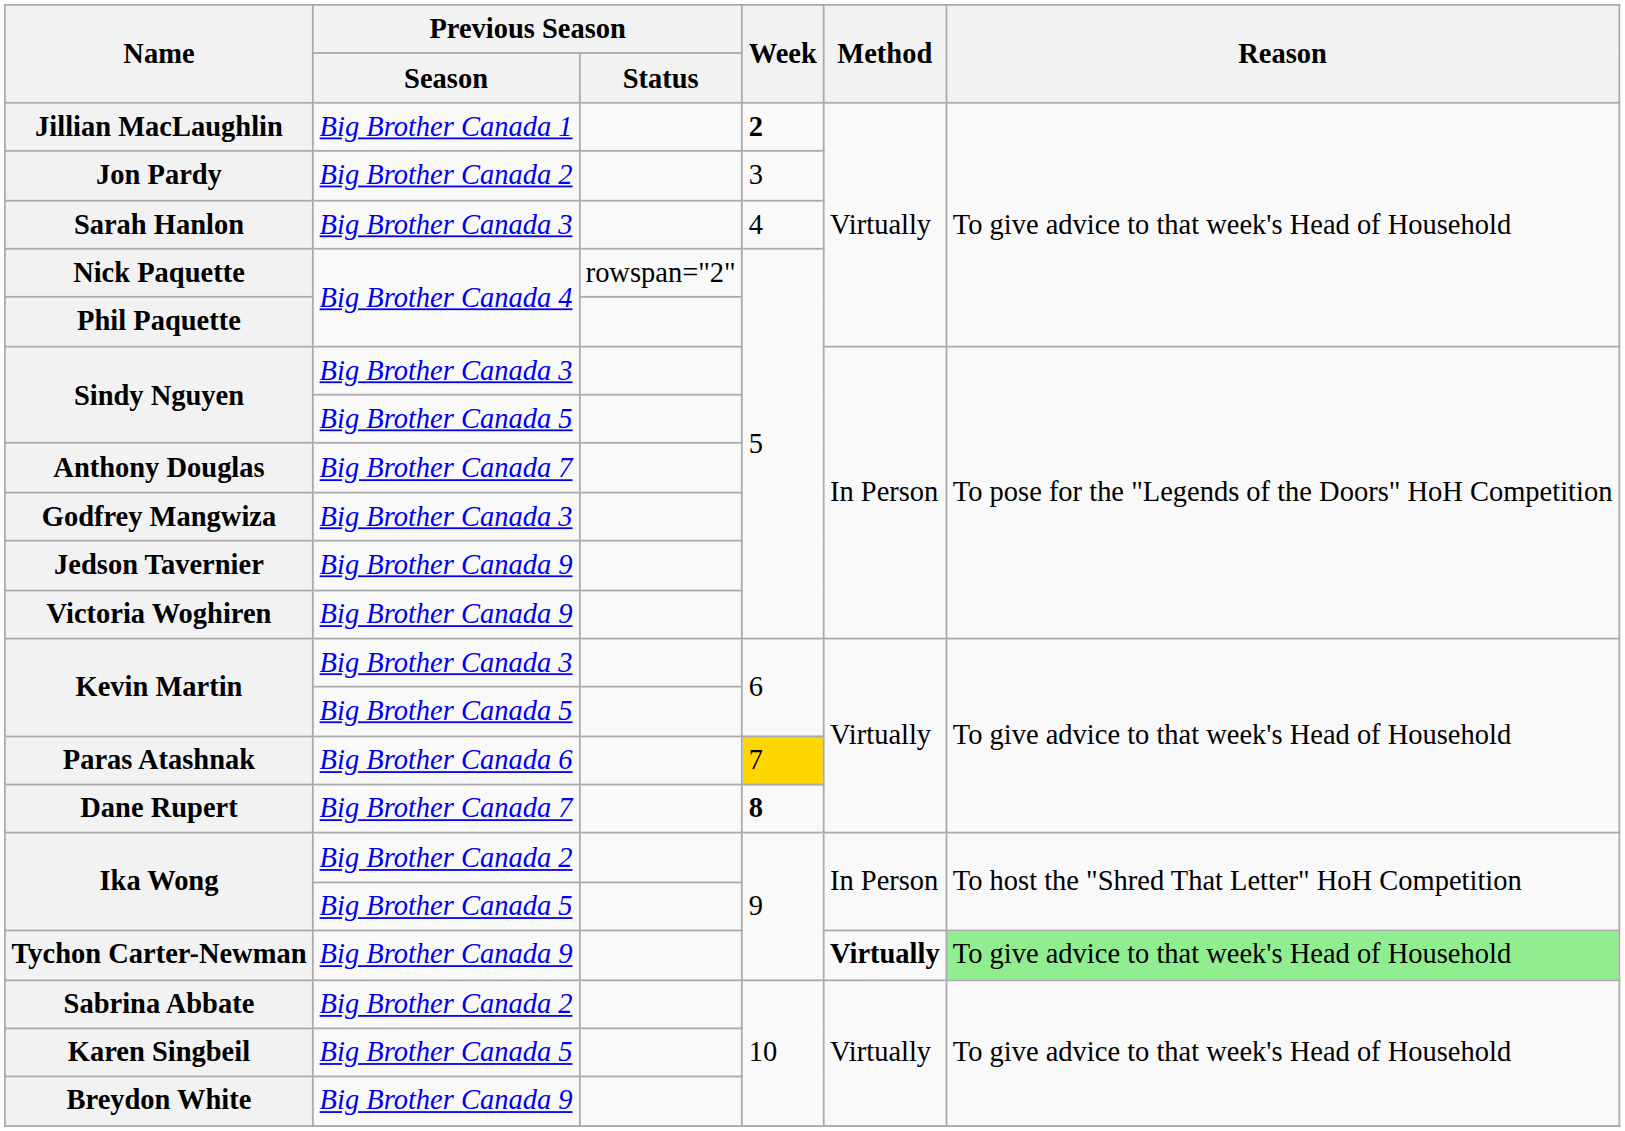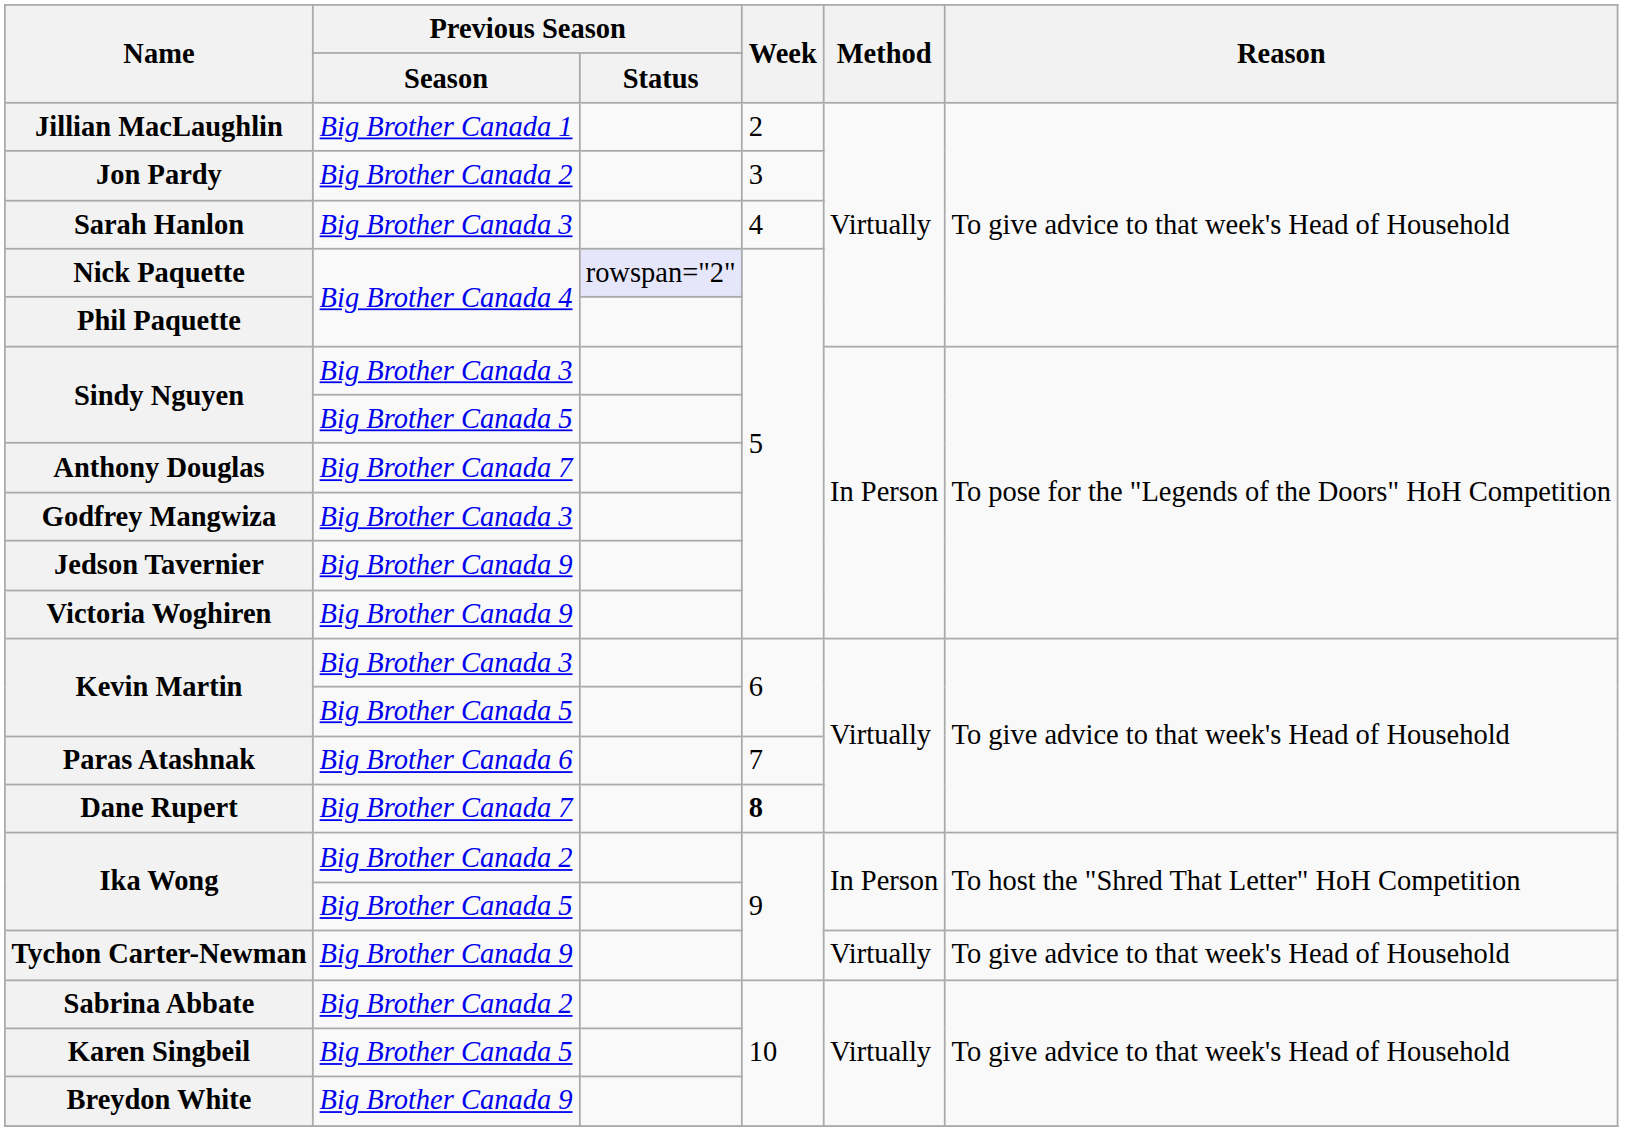(756, 126) bold -> (756, 126) normal
(661, 272) no background -> (661, 272) lavender background
(756, 759) gold background -> (756, 759) no background
(885, 954) bold -> (881, 954) normal
(1232, 954) lightgreen background -> (1231, 954) no background
